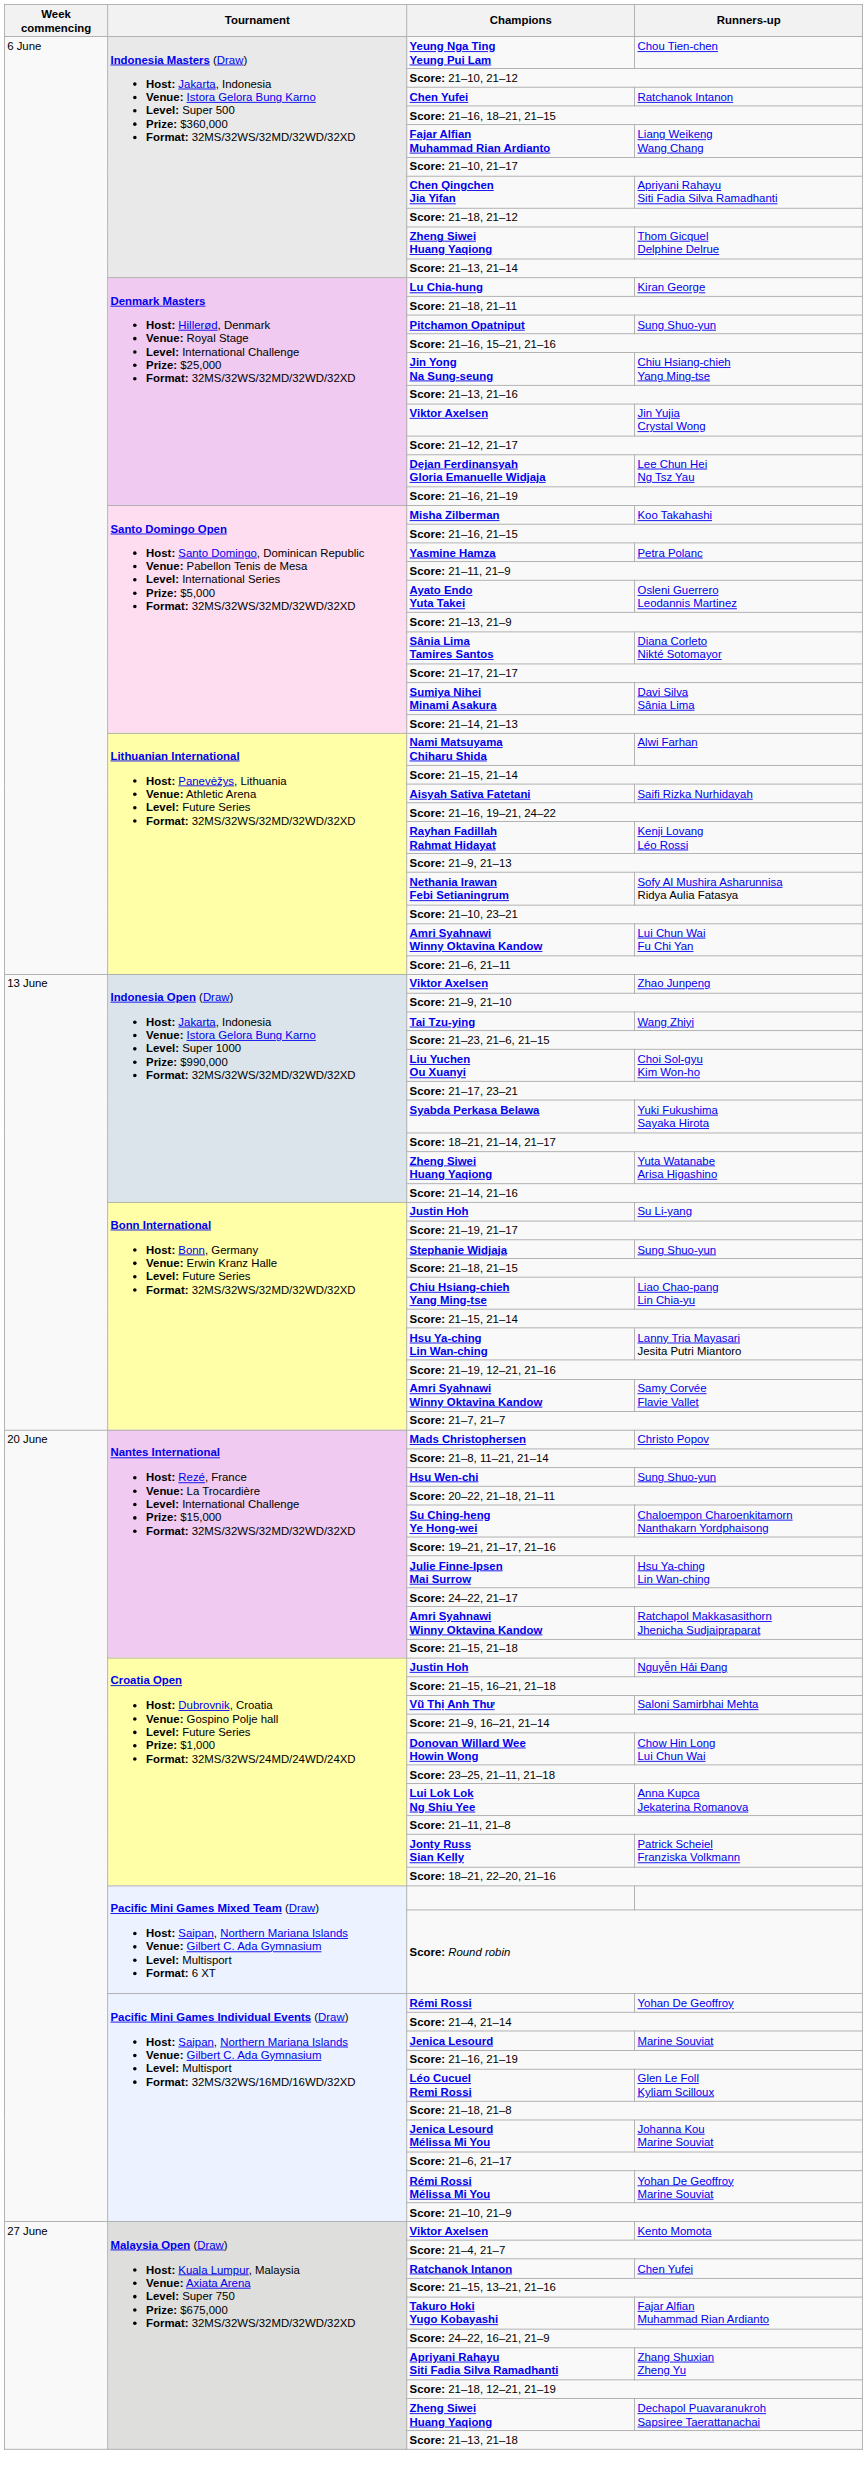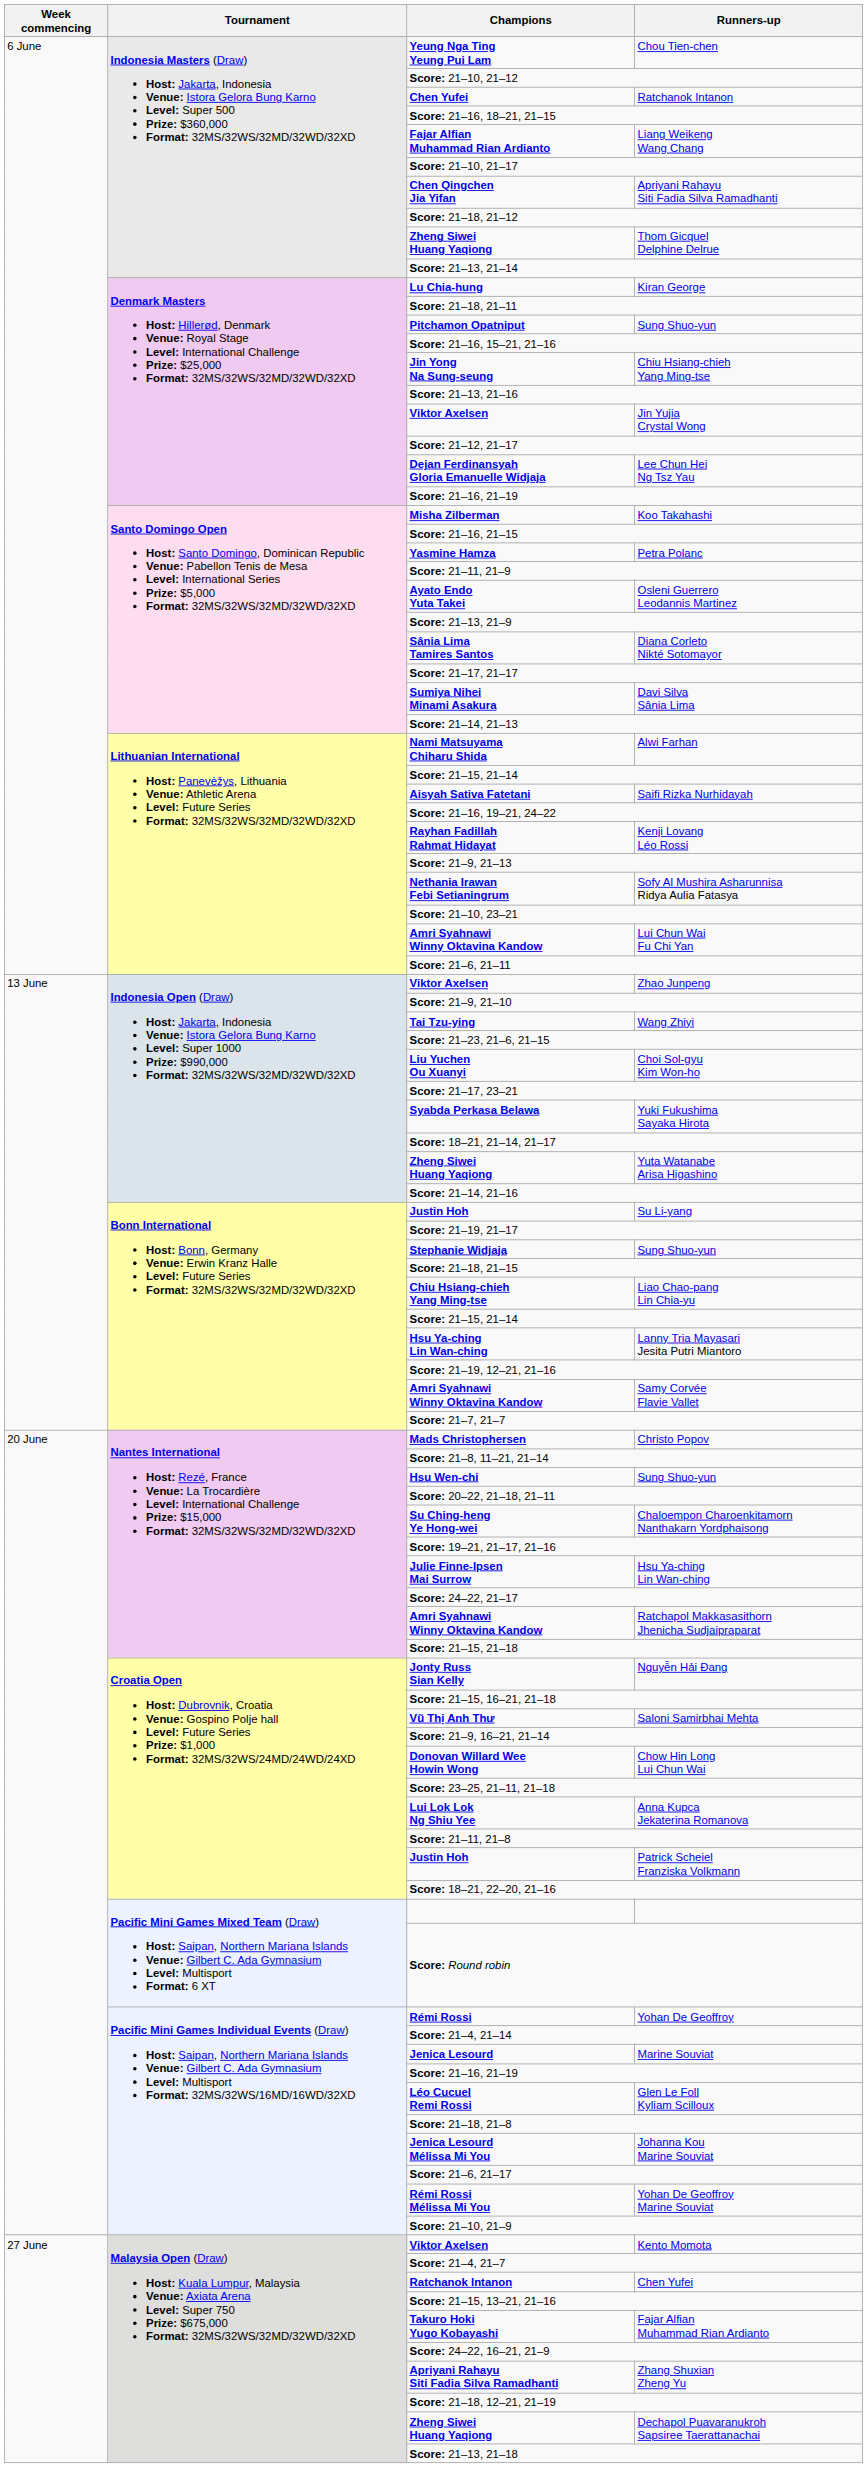(439, 1667) Justin Hoh -> (440, 1674) Jonty Russ Sian Kelly
(440, 1851) Jonty Russ Sian Kelly -> (439, 1857) Justin Hoh
